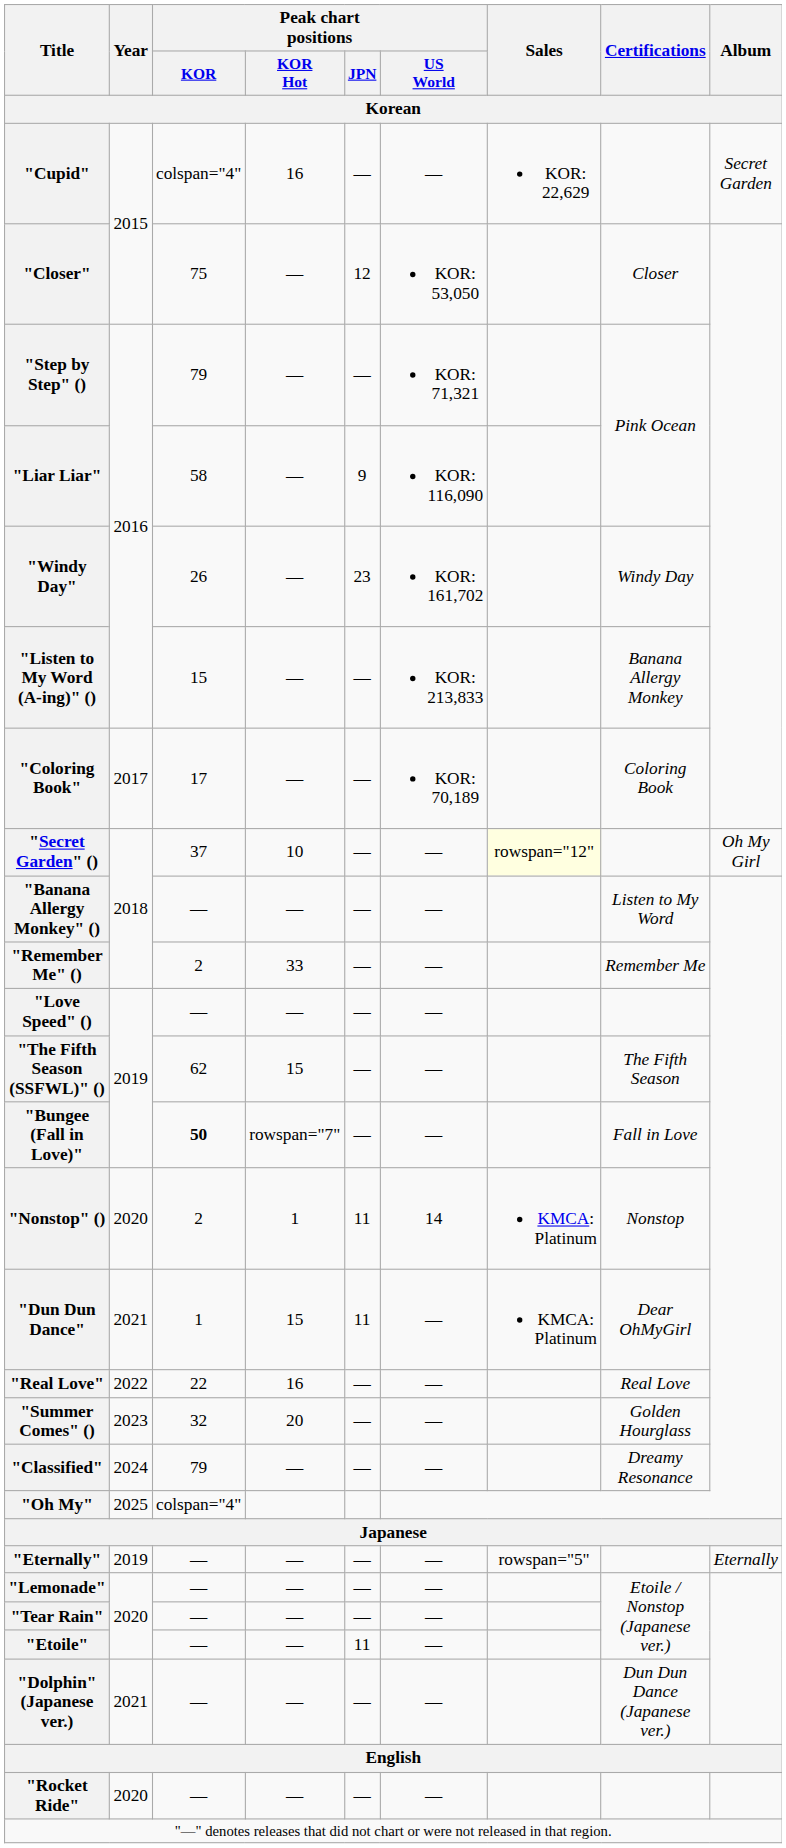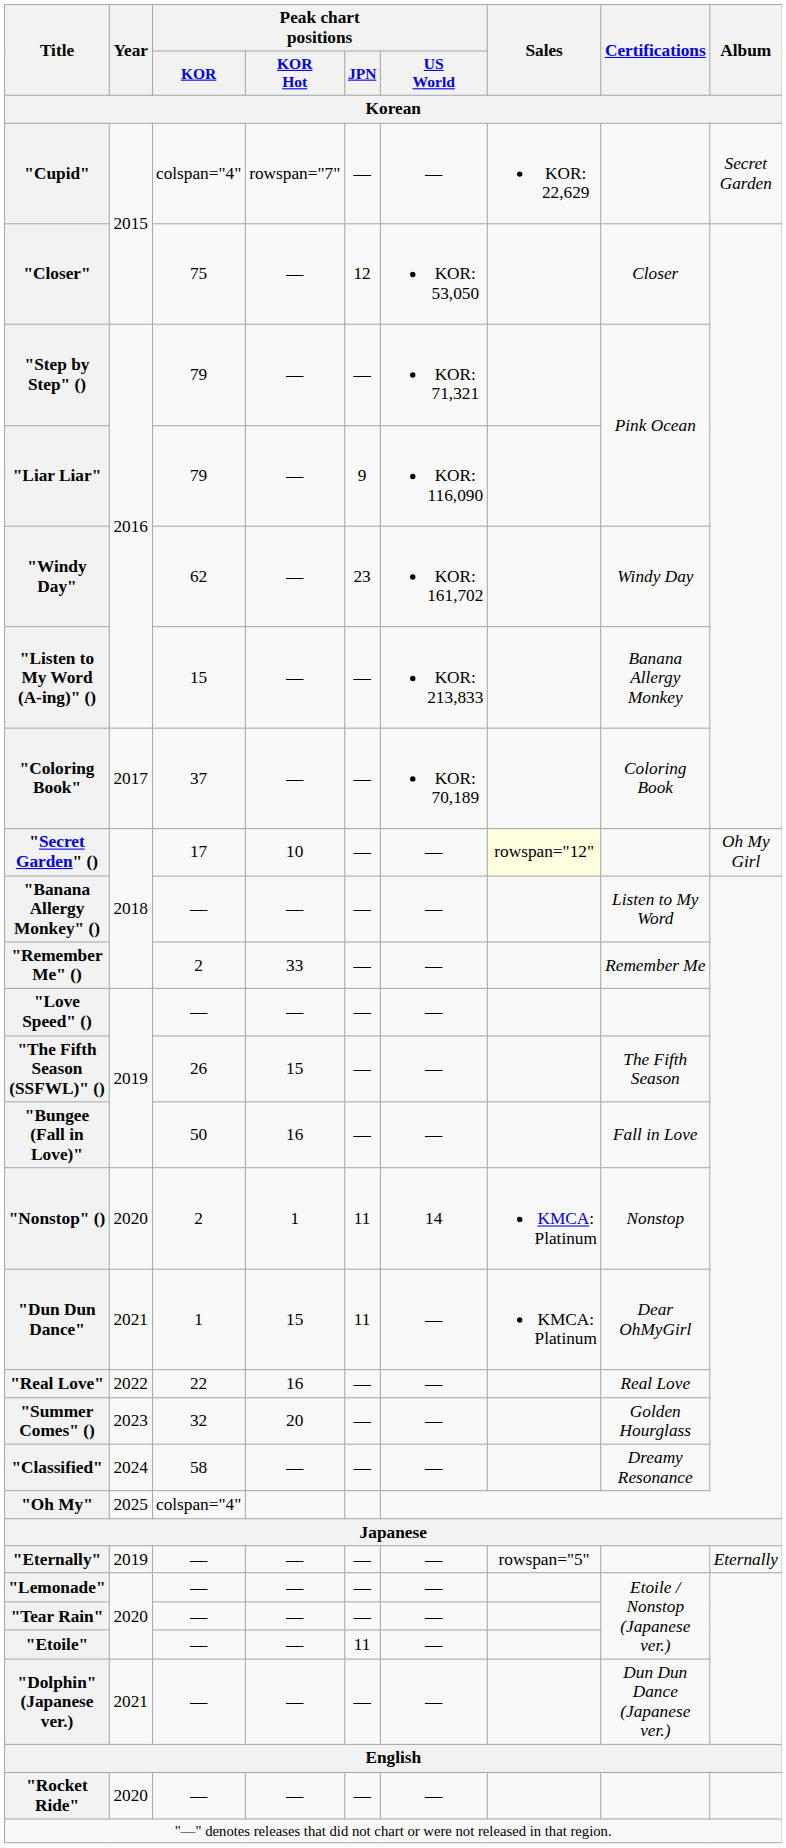(295, 173) 16 -> (295, 173) rowspan="7"
(199, 475) 58 -> (199, 475) 79
(199, 576) 26 -> (199, 576) 62
(199, 778) 17 -> (199, 778) 37
(199, 852) 37 -> (199, 852) 17
(199, 1068) 62 -> (199, 1068) 26
(199, 1134) bold -> (199, 1134) normal
(295, 1134) rowspan="7" -> (295, 1134) 16
(199, 1467) 79 -> (199, 1467) 58
